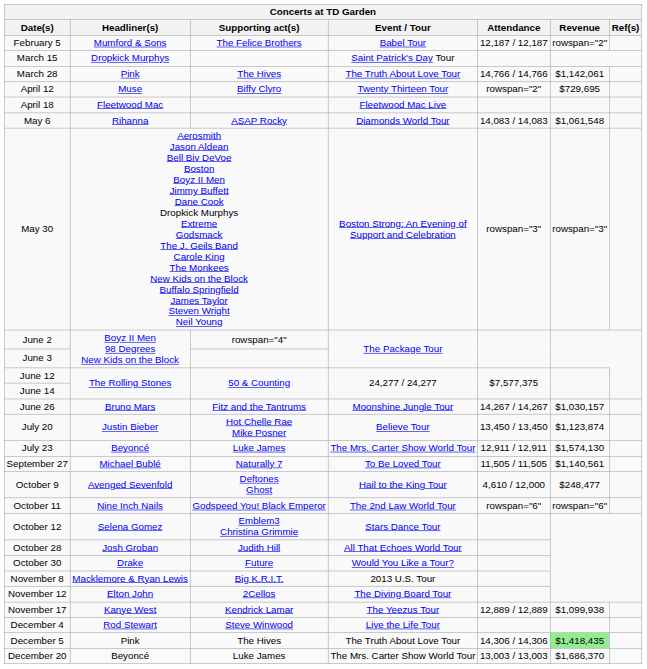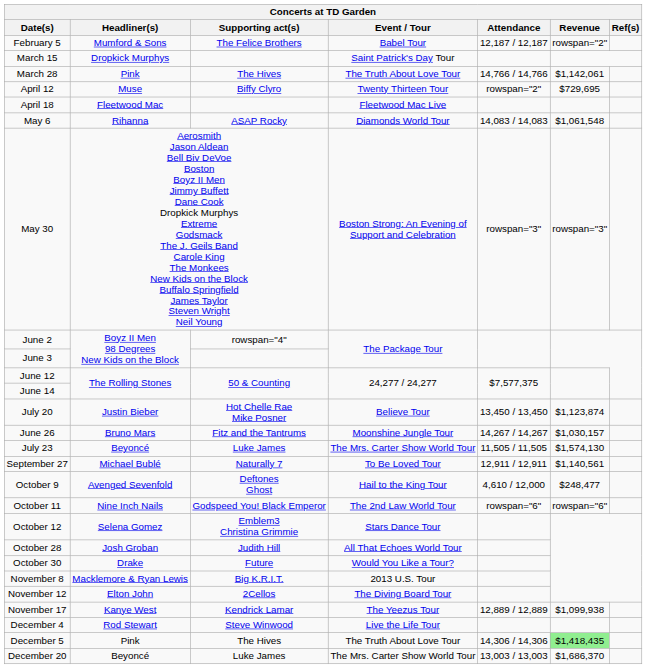rows swapped: (37, 406) <-> (37, 427)
(514, 448) 12,911 / 12,911 -> (514, 448) 11,505 / 11,505
(514, 464) 11,505 / 11,505 -> (514, 464) 12,911 / 12,911
